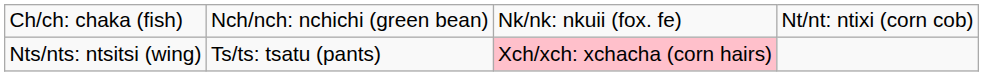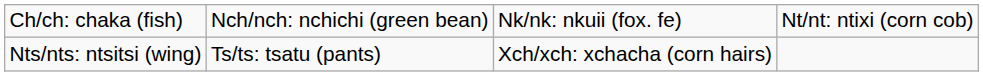(635, 53) pink background -> (635, 53) no background
